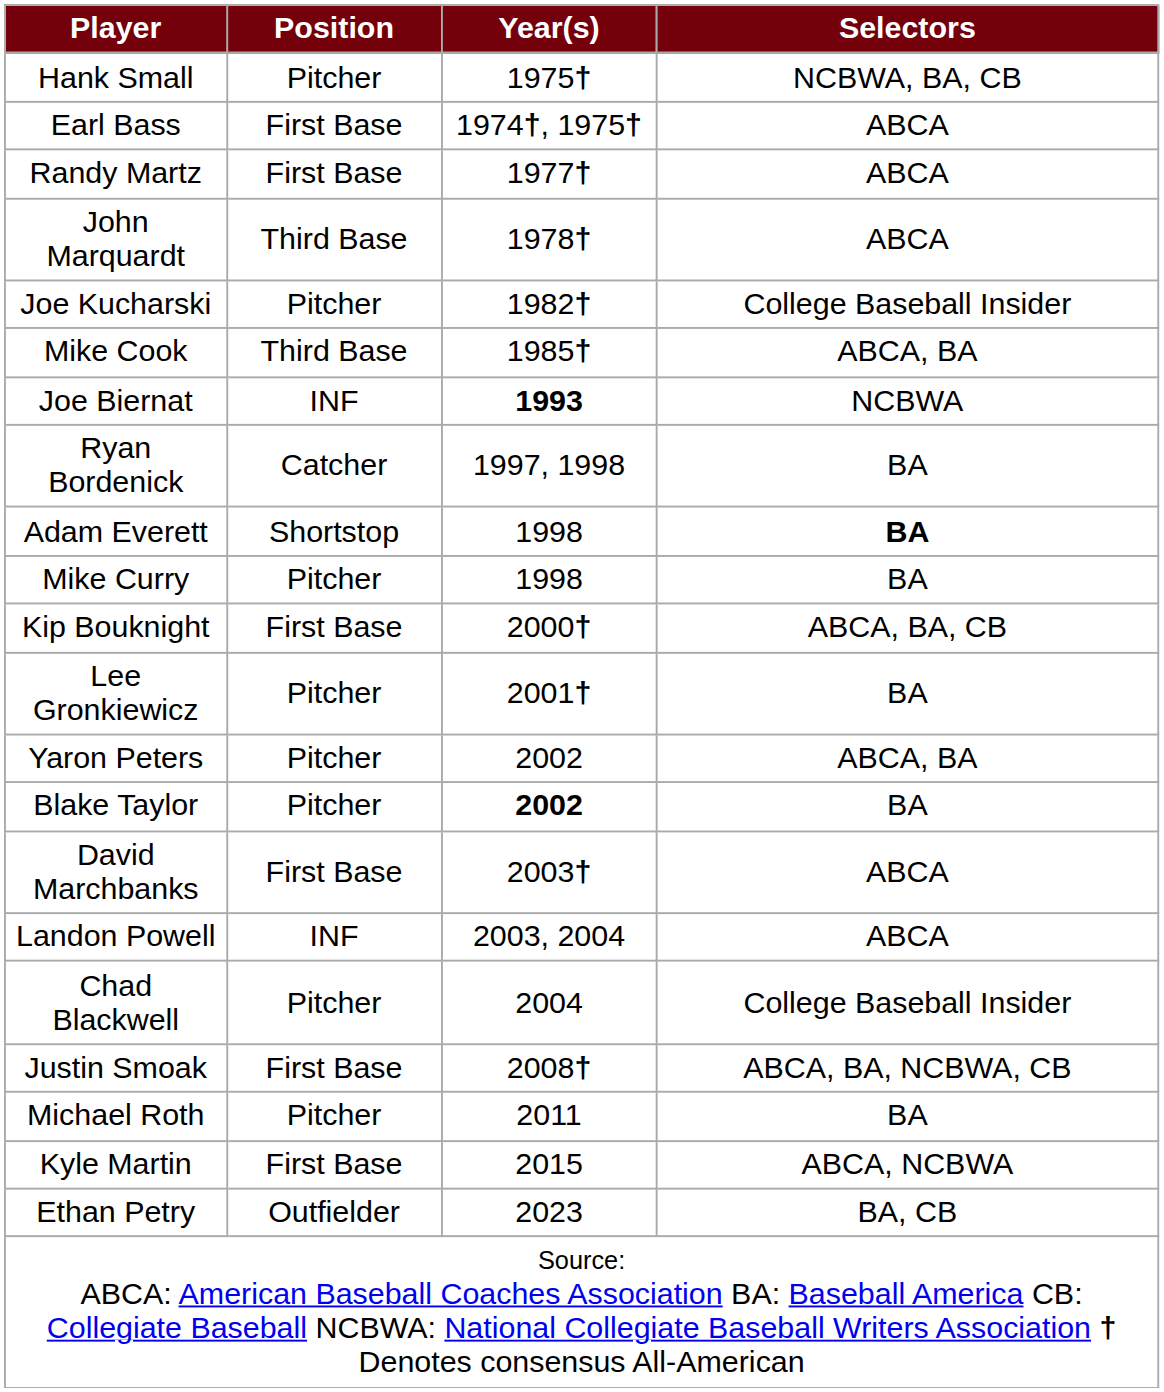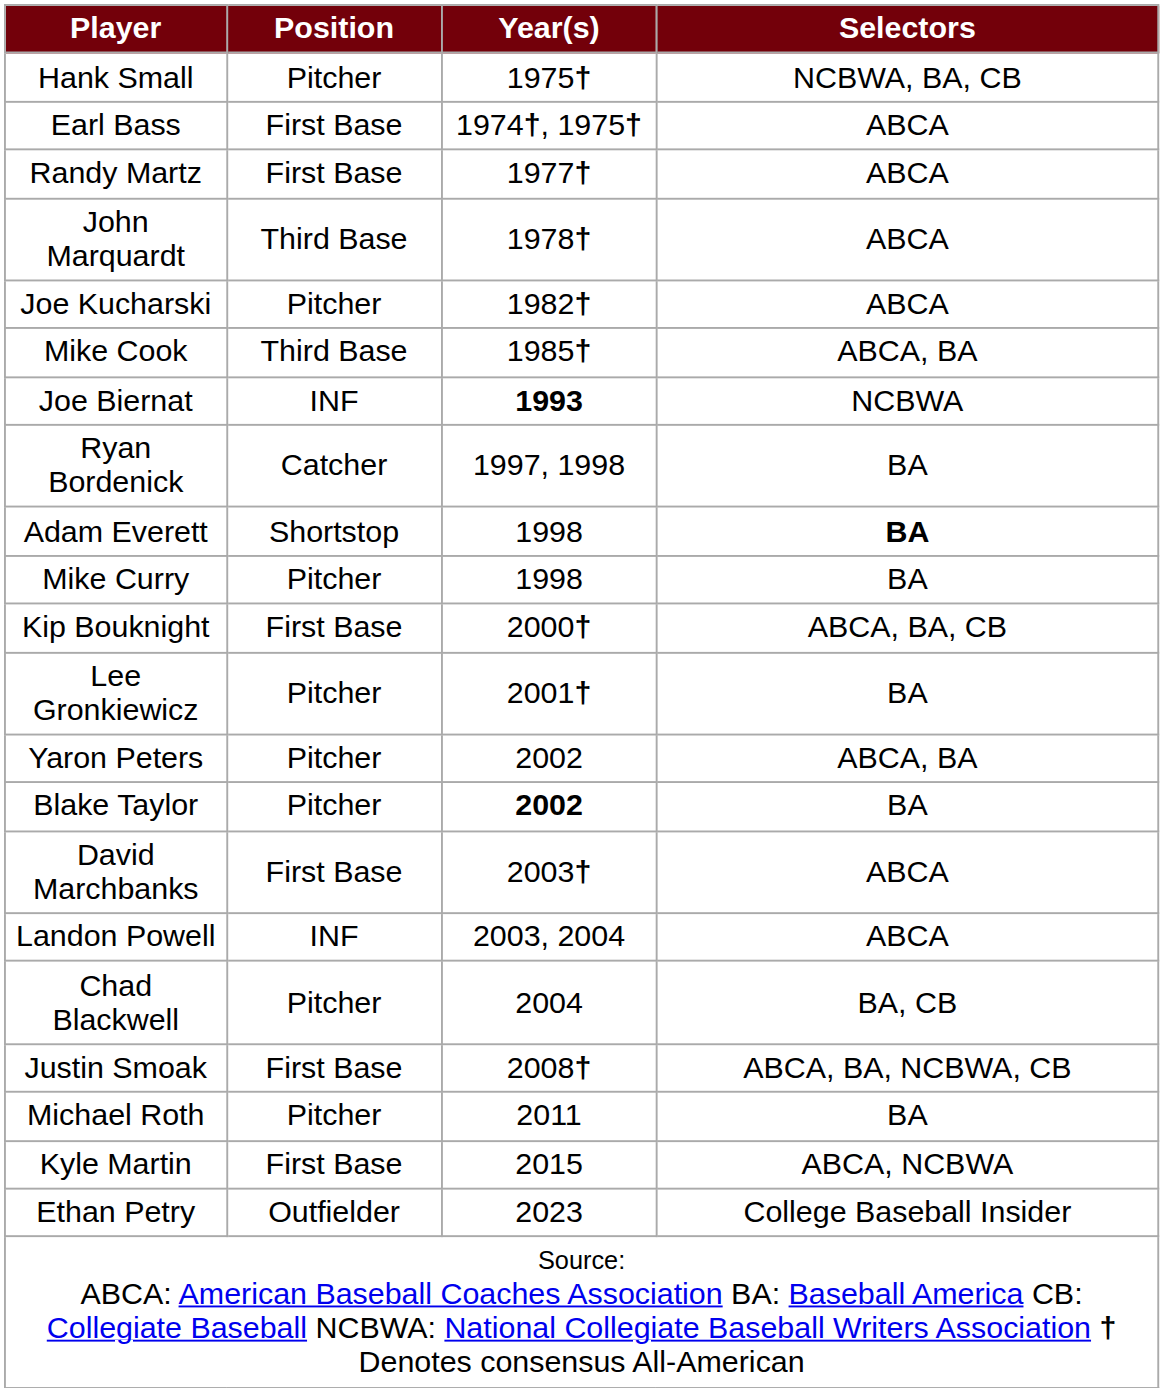(907, 303) College Baseball Insider -> (907, 303) ABCA
(907, 1002) College Baseball Insider -> (907, 1002) BA, CB
(907, 1212) BA, CB -> (907, 1212) College Baseball Insider
